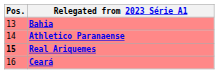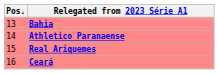(11, 50) bold -> (11, 50) normal
